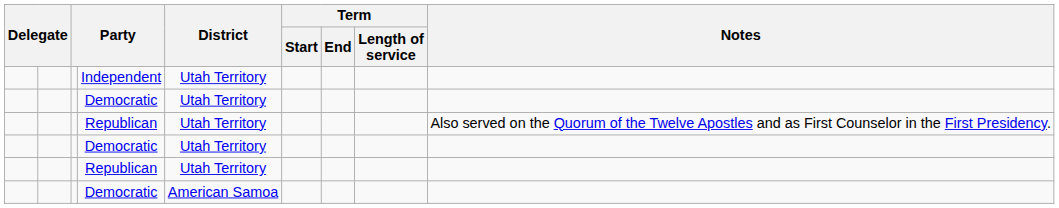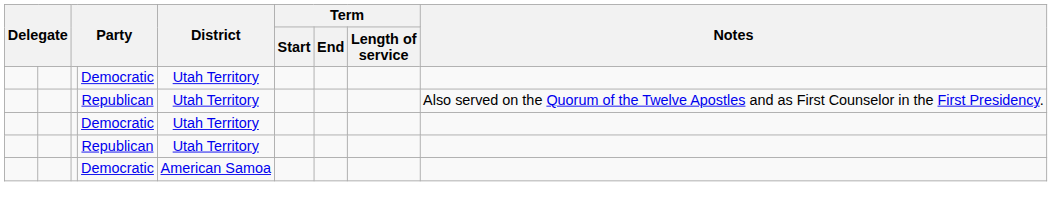- row: (21, 78)
